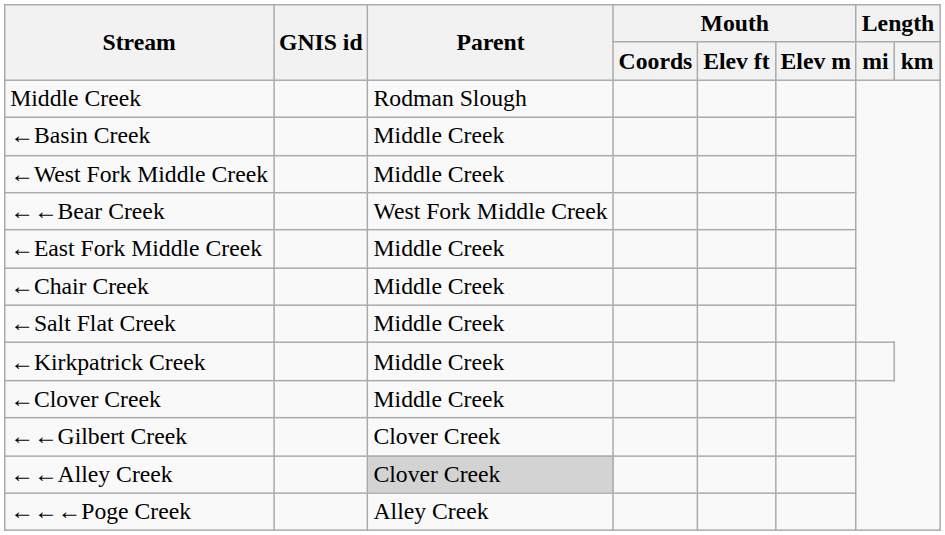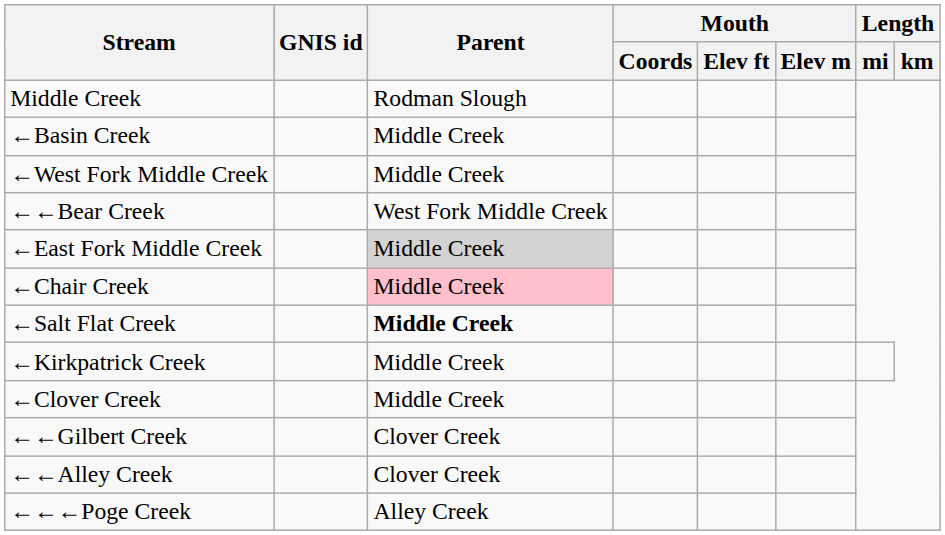(439, 248) no background -> (439, 248) lightgrey background
(439, 286) no background -> (439, 286) pink background
(439, 323) normal -> (443, 323) bold
(437, 473) lightgrey background -> (437, 473) no background
